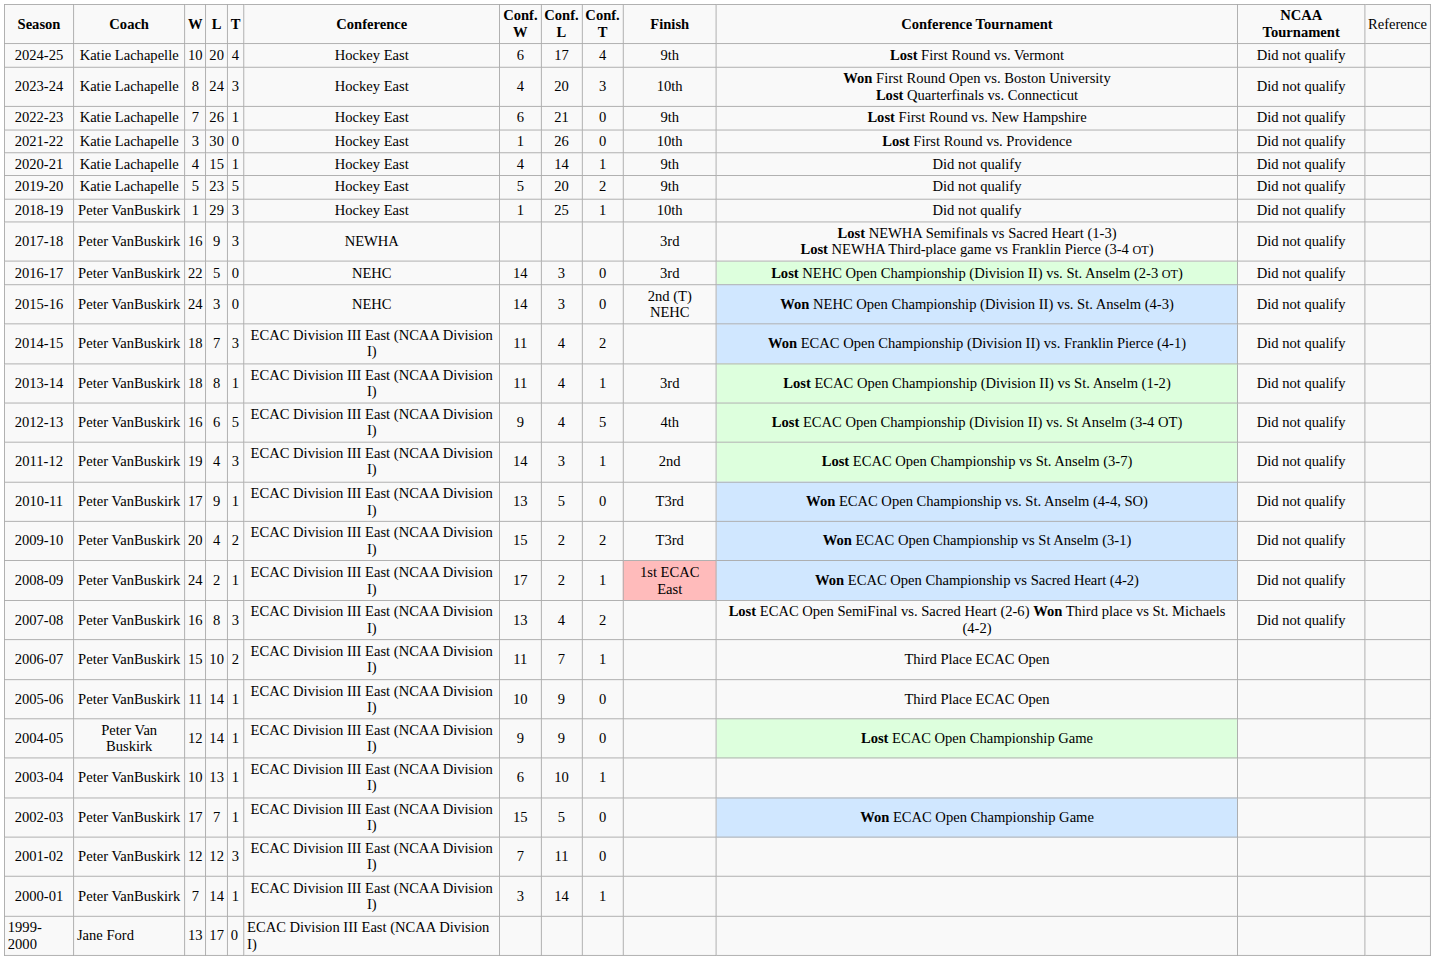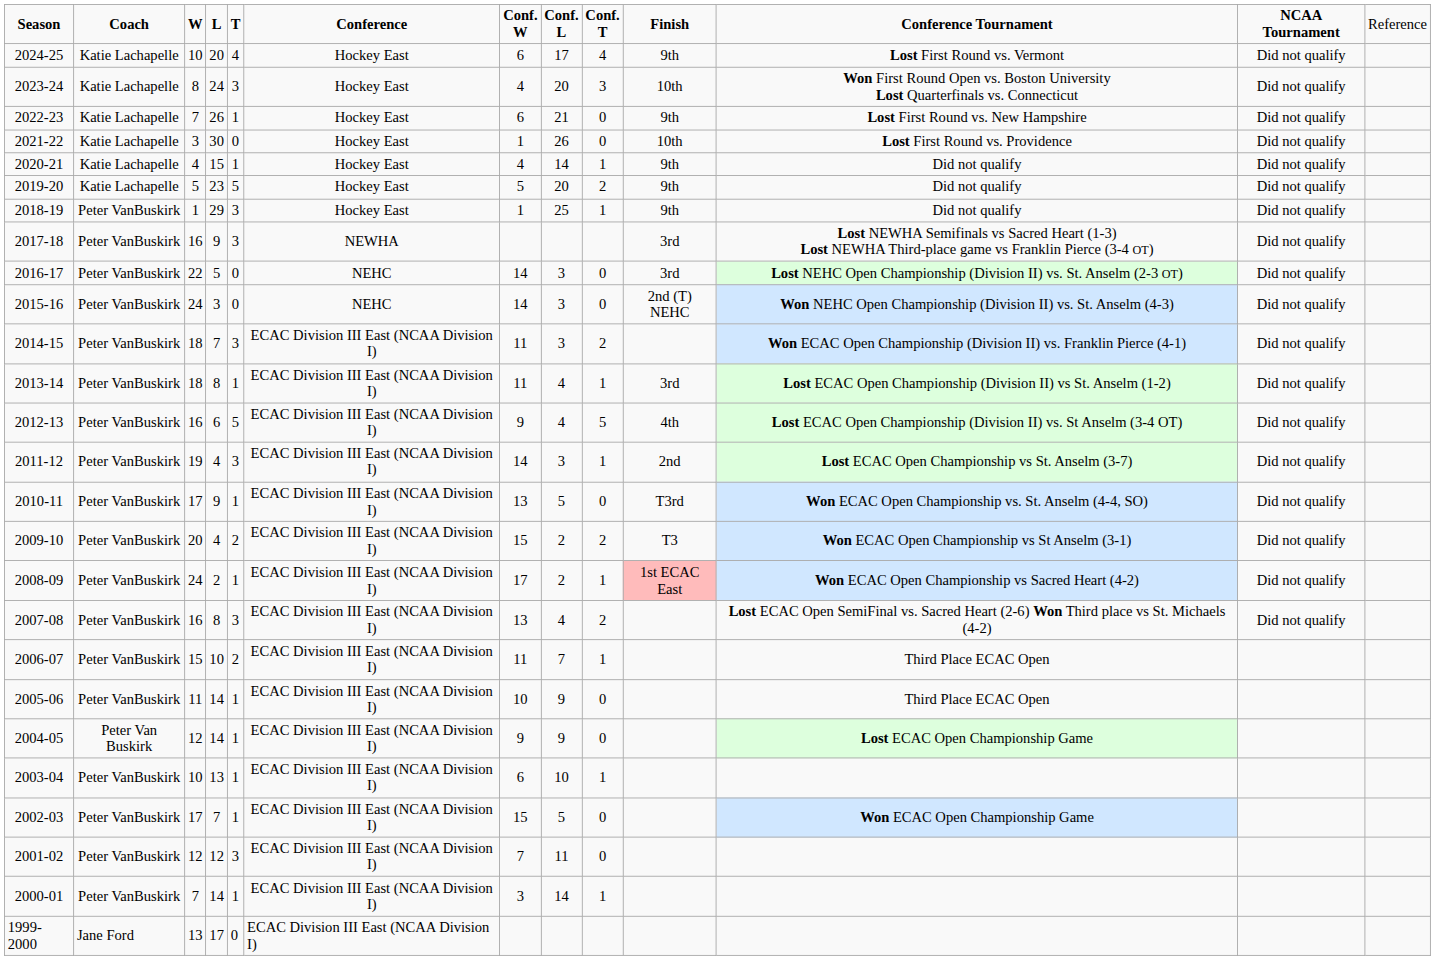(670, 210) 10th -> (670, 210) 9th
(561, 343) 4 -> (561, 343) 3
(670, 541) T3rd -> (670, 541) T3
